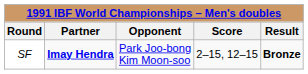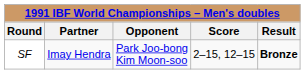(81, 55) bold -> (79, 55) normal
